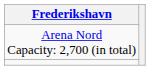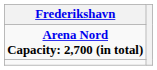(72, 42) normal -> (75, 42) bold
